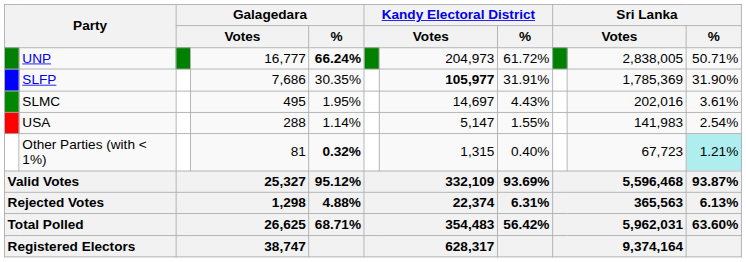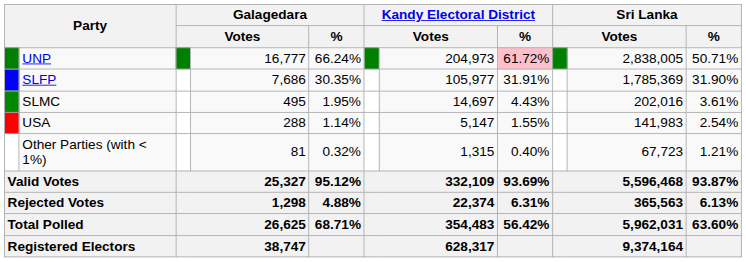(338, 58) bold -> (338, 58) normal
(526, 58) no background -> (526, 58) pink background
(470, 79) bold -> (470, 79) normal
(342, 152) bold -> (342, 152) normal
(719, 152) paleturquoise background -> (719, 152) no background
